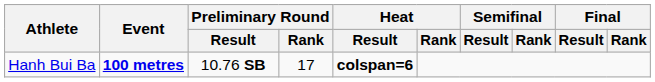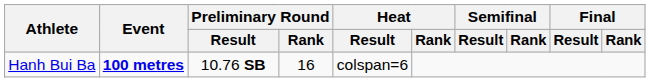(306, 65) 17 -> (306, 65) 16
(375, 65) bold -> (372, 65) normal
